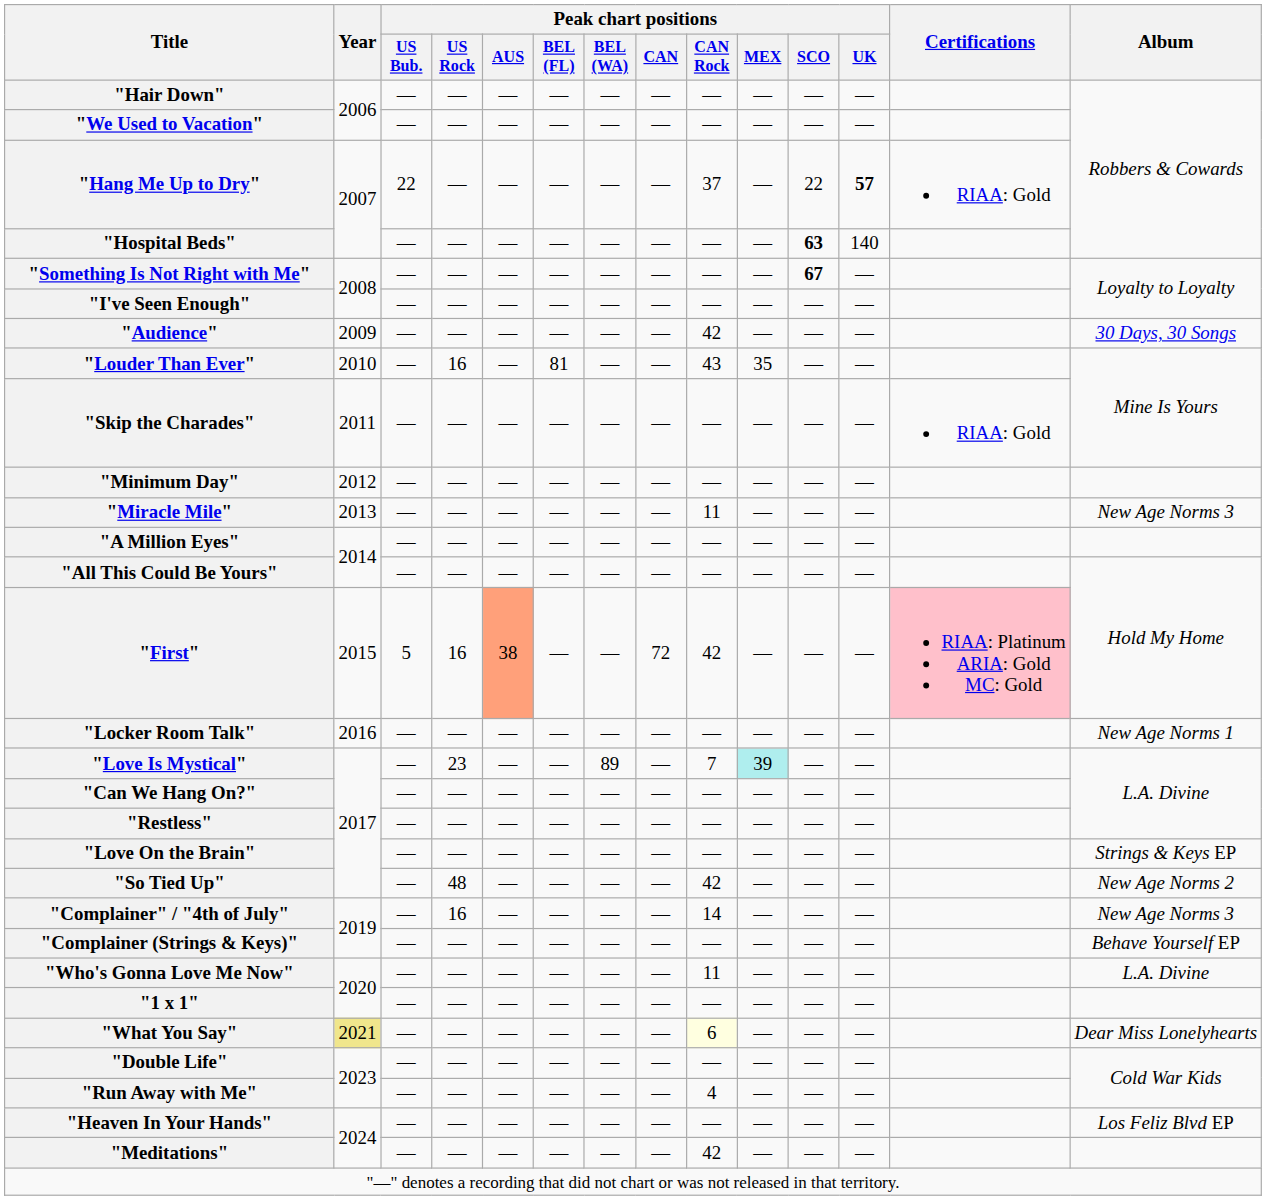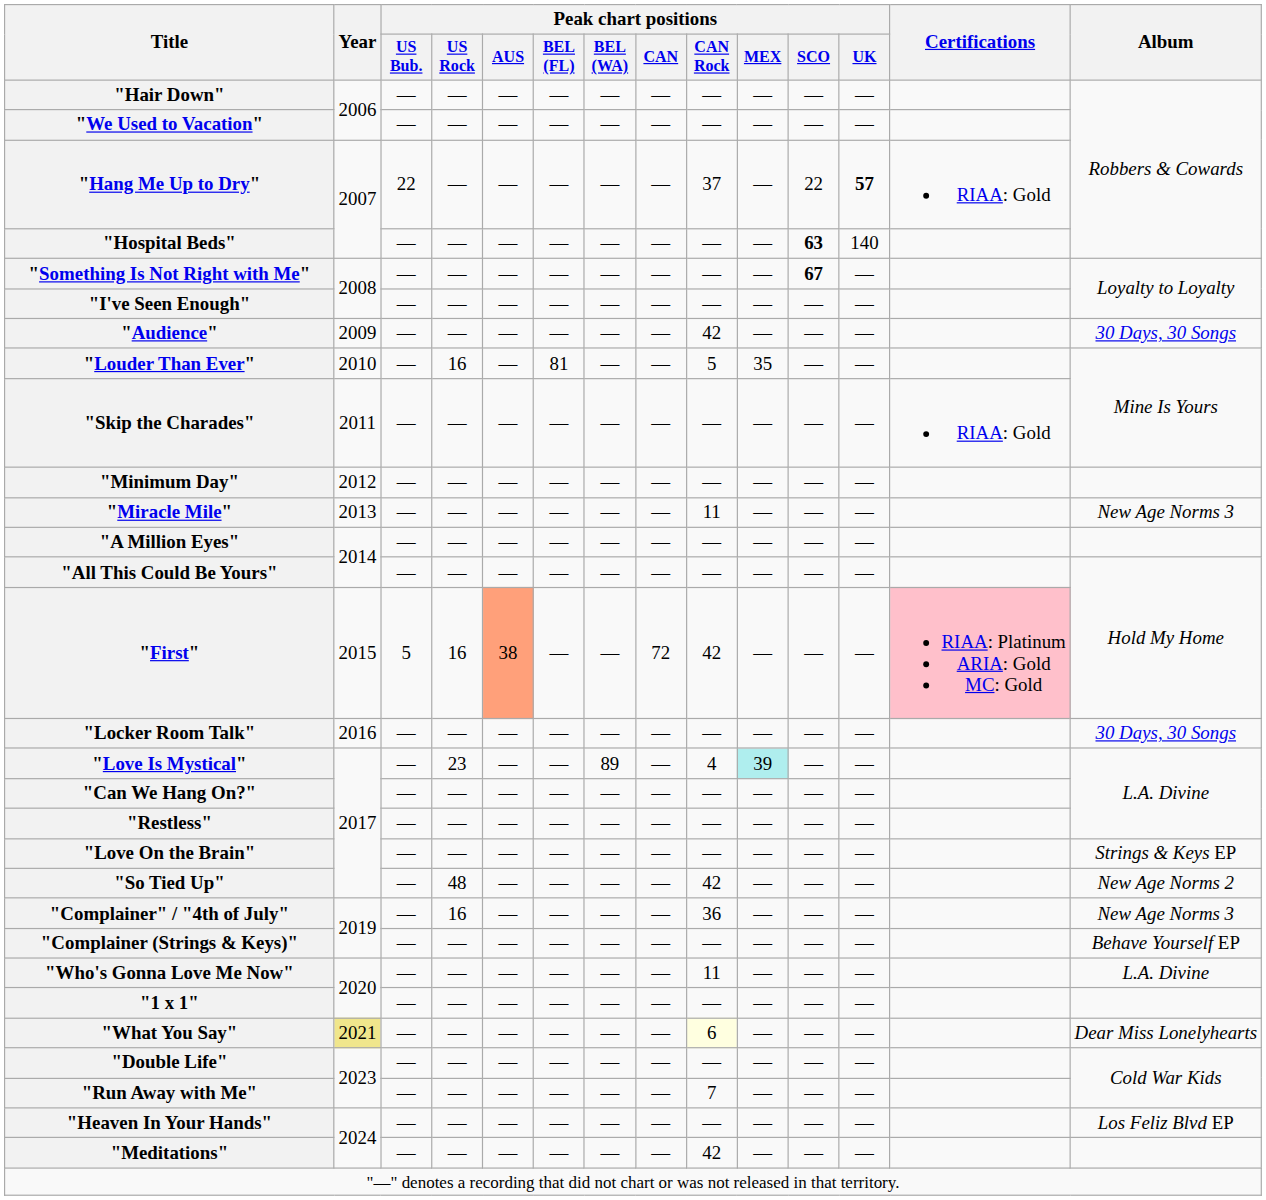(712, 363) 43 -> (712, 363) 5
(1166, 733) New Age Norms 1 -> (1166, 733) 30 Days, 30 Songs
(712, 763) 7 -> (712, 763) 4
(712, 913) 14 -> (712, 913) 36
(712, 1092) 4 -> (712, 1092) 7
